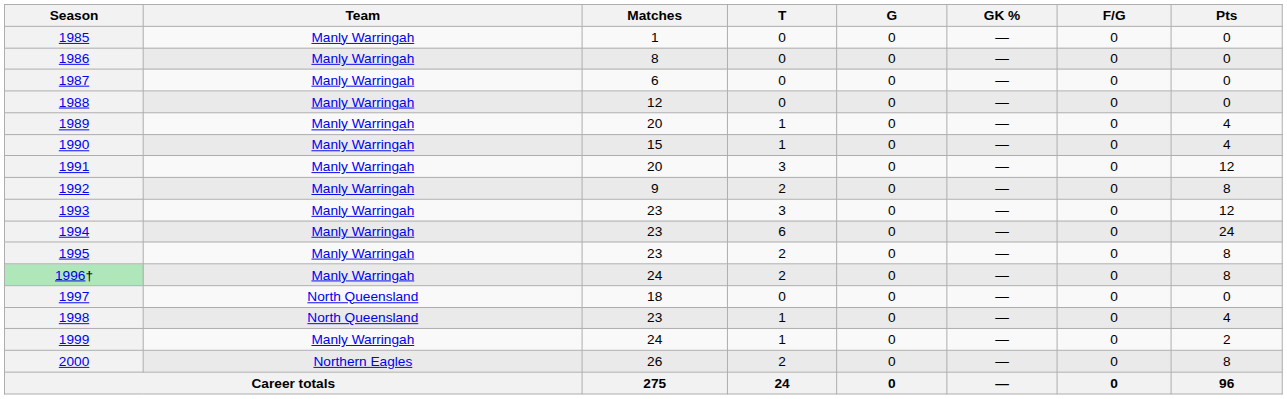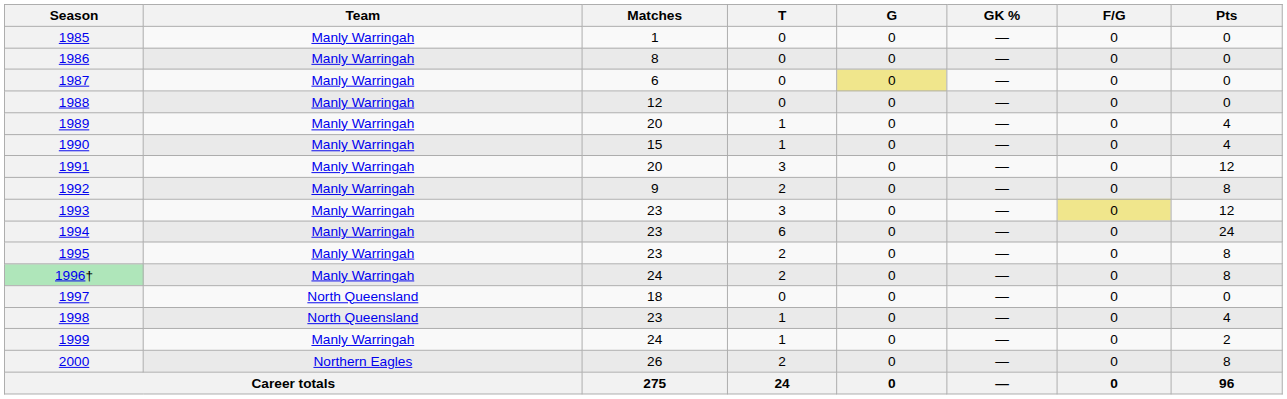(892, 81) no background -> (892, 81) khaki background
(1114, 210) no background -> (1114, 210) khaki background
